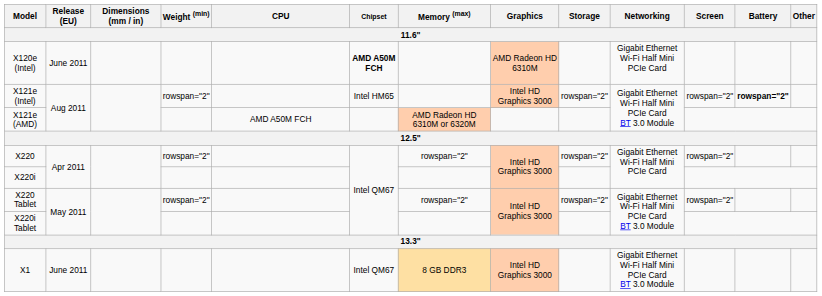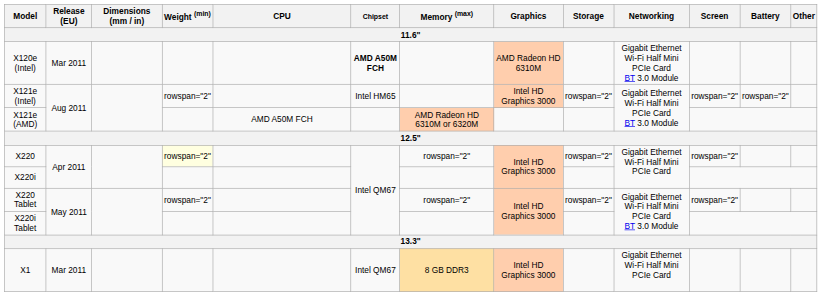(68, 63) June 2011 -> (69, 63) Mar 2011
(647, 58) Gigabit Ethernet Wi-Fi Half Mini PCIe Card -> (652, 63) Gigabit Ethernet Wi-Fi Half Mini PCIe Card BT 3.0 Module
(763, 96) bold -> (765, 96) normal
(186, 156) no background -> (187, 156) lightyellow background
(68, 270) June 2011 -> (69, 270) Mar 2011
(647, 270) Gigabit Ethernet Wi-Fi Half Mini PCIe Card BT 3.0 Module -> (652, 265) Gigabit Ethernet Wi-Fi Half Mini PCIe Card
